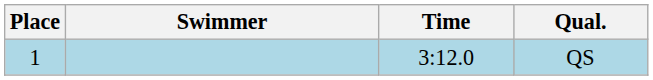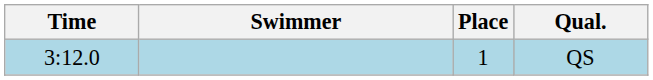columns swapped: (35, 22) <-> (446, 22)
